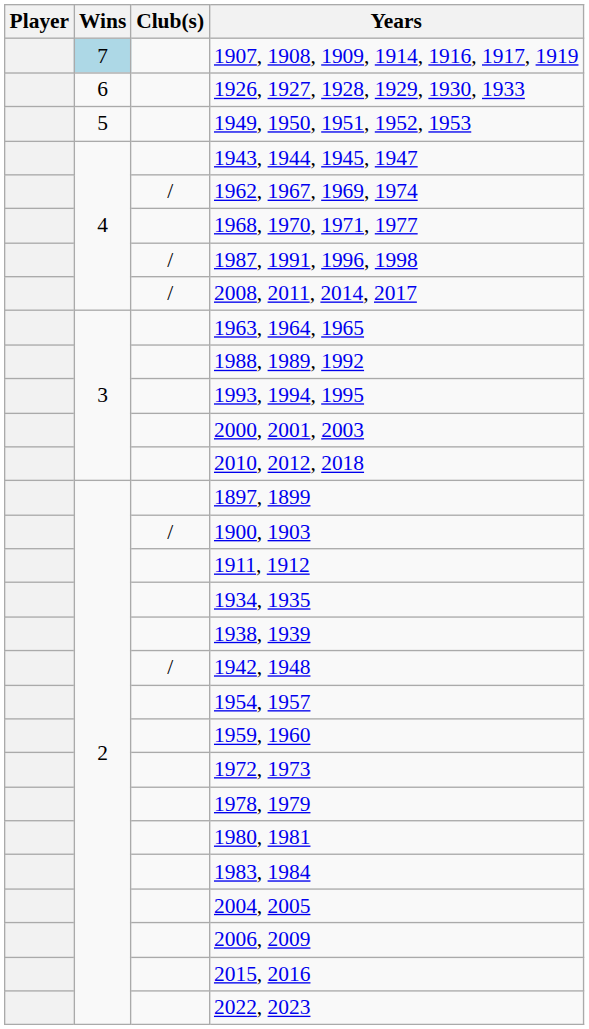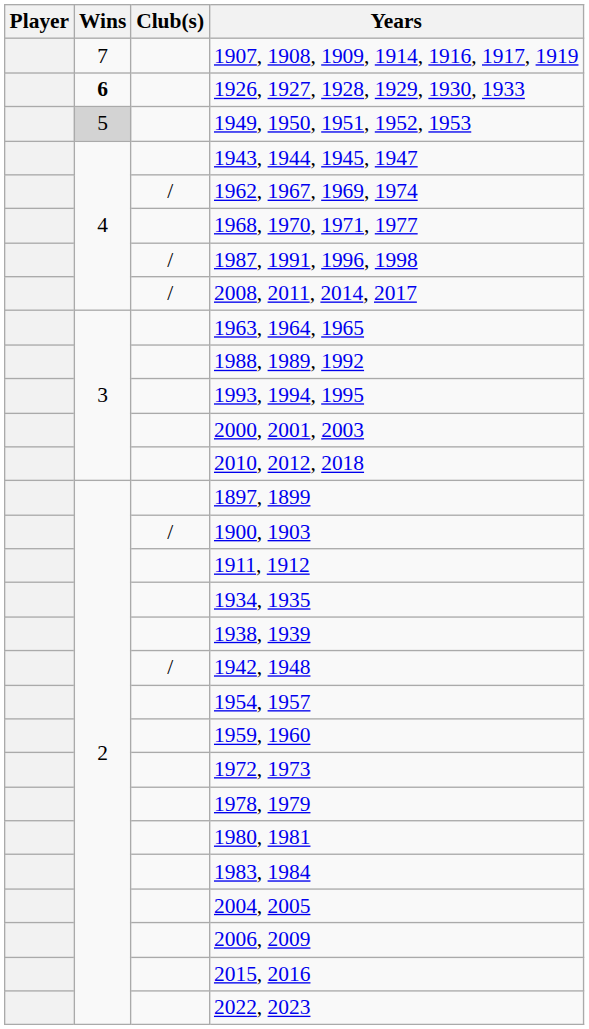(103, 55) lightblue background -> (103, 55) no background
(103, 89) normal -> (103, 89) bold
(103, 123) no background -> (103, 123) lightgrey background
